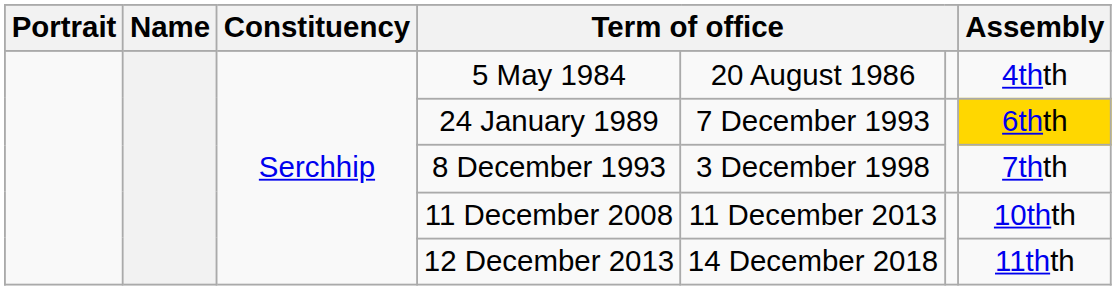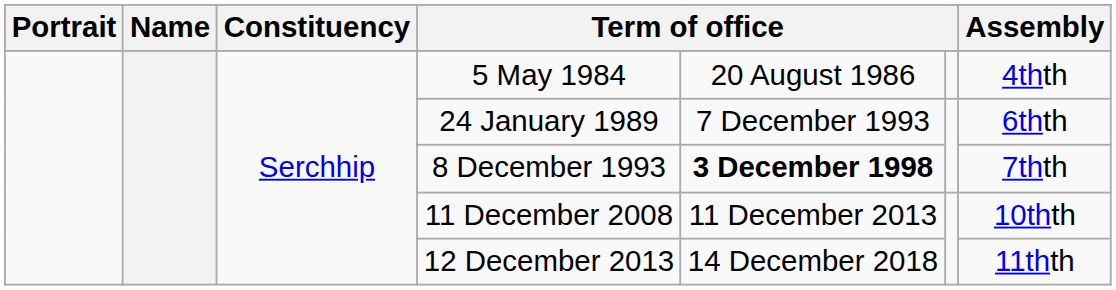(1035, 121) gold background -> (1035, 121) no background
(813, 167) normal -> (813, 167) bold
